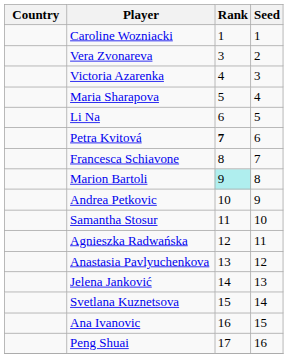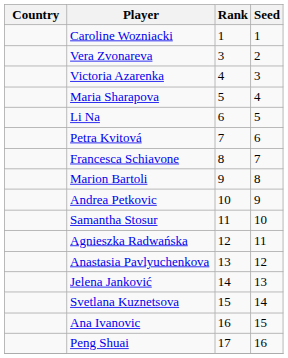(221, 138) bold -> (221, 138) normal
(221, 179) paleturquoise background -> (221, 179) no background
